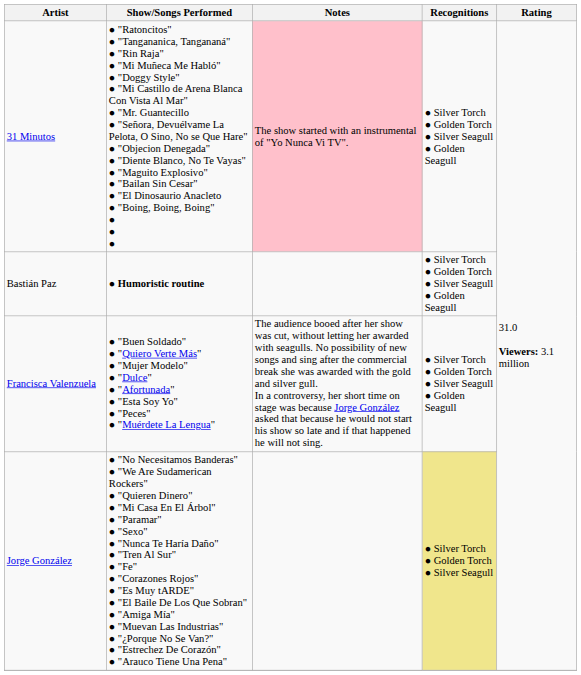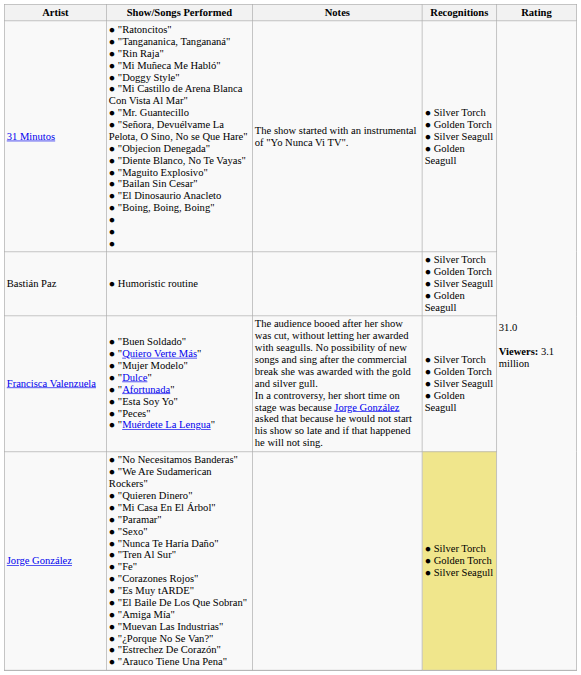(336, 136) pink background -> (336, 136) no background
(157, 283) bold -> (153, 283) normal
